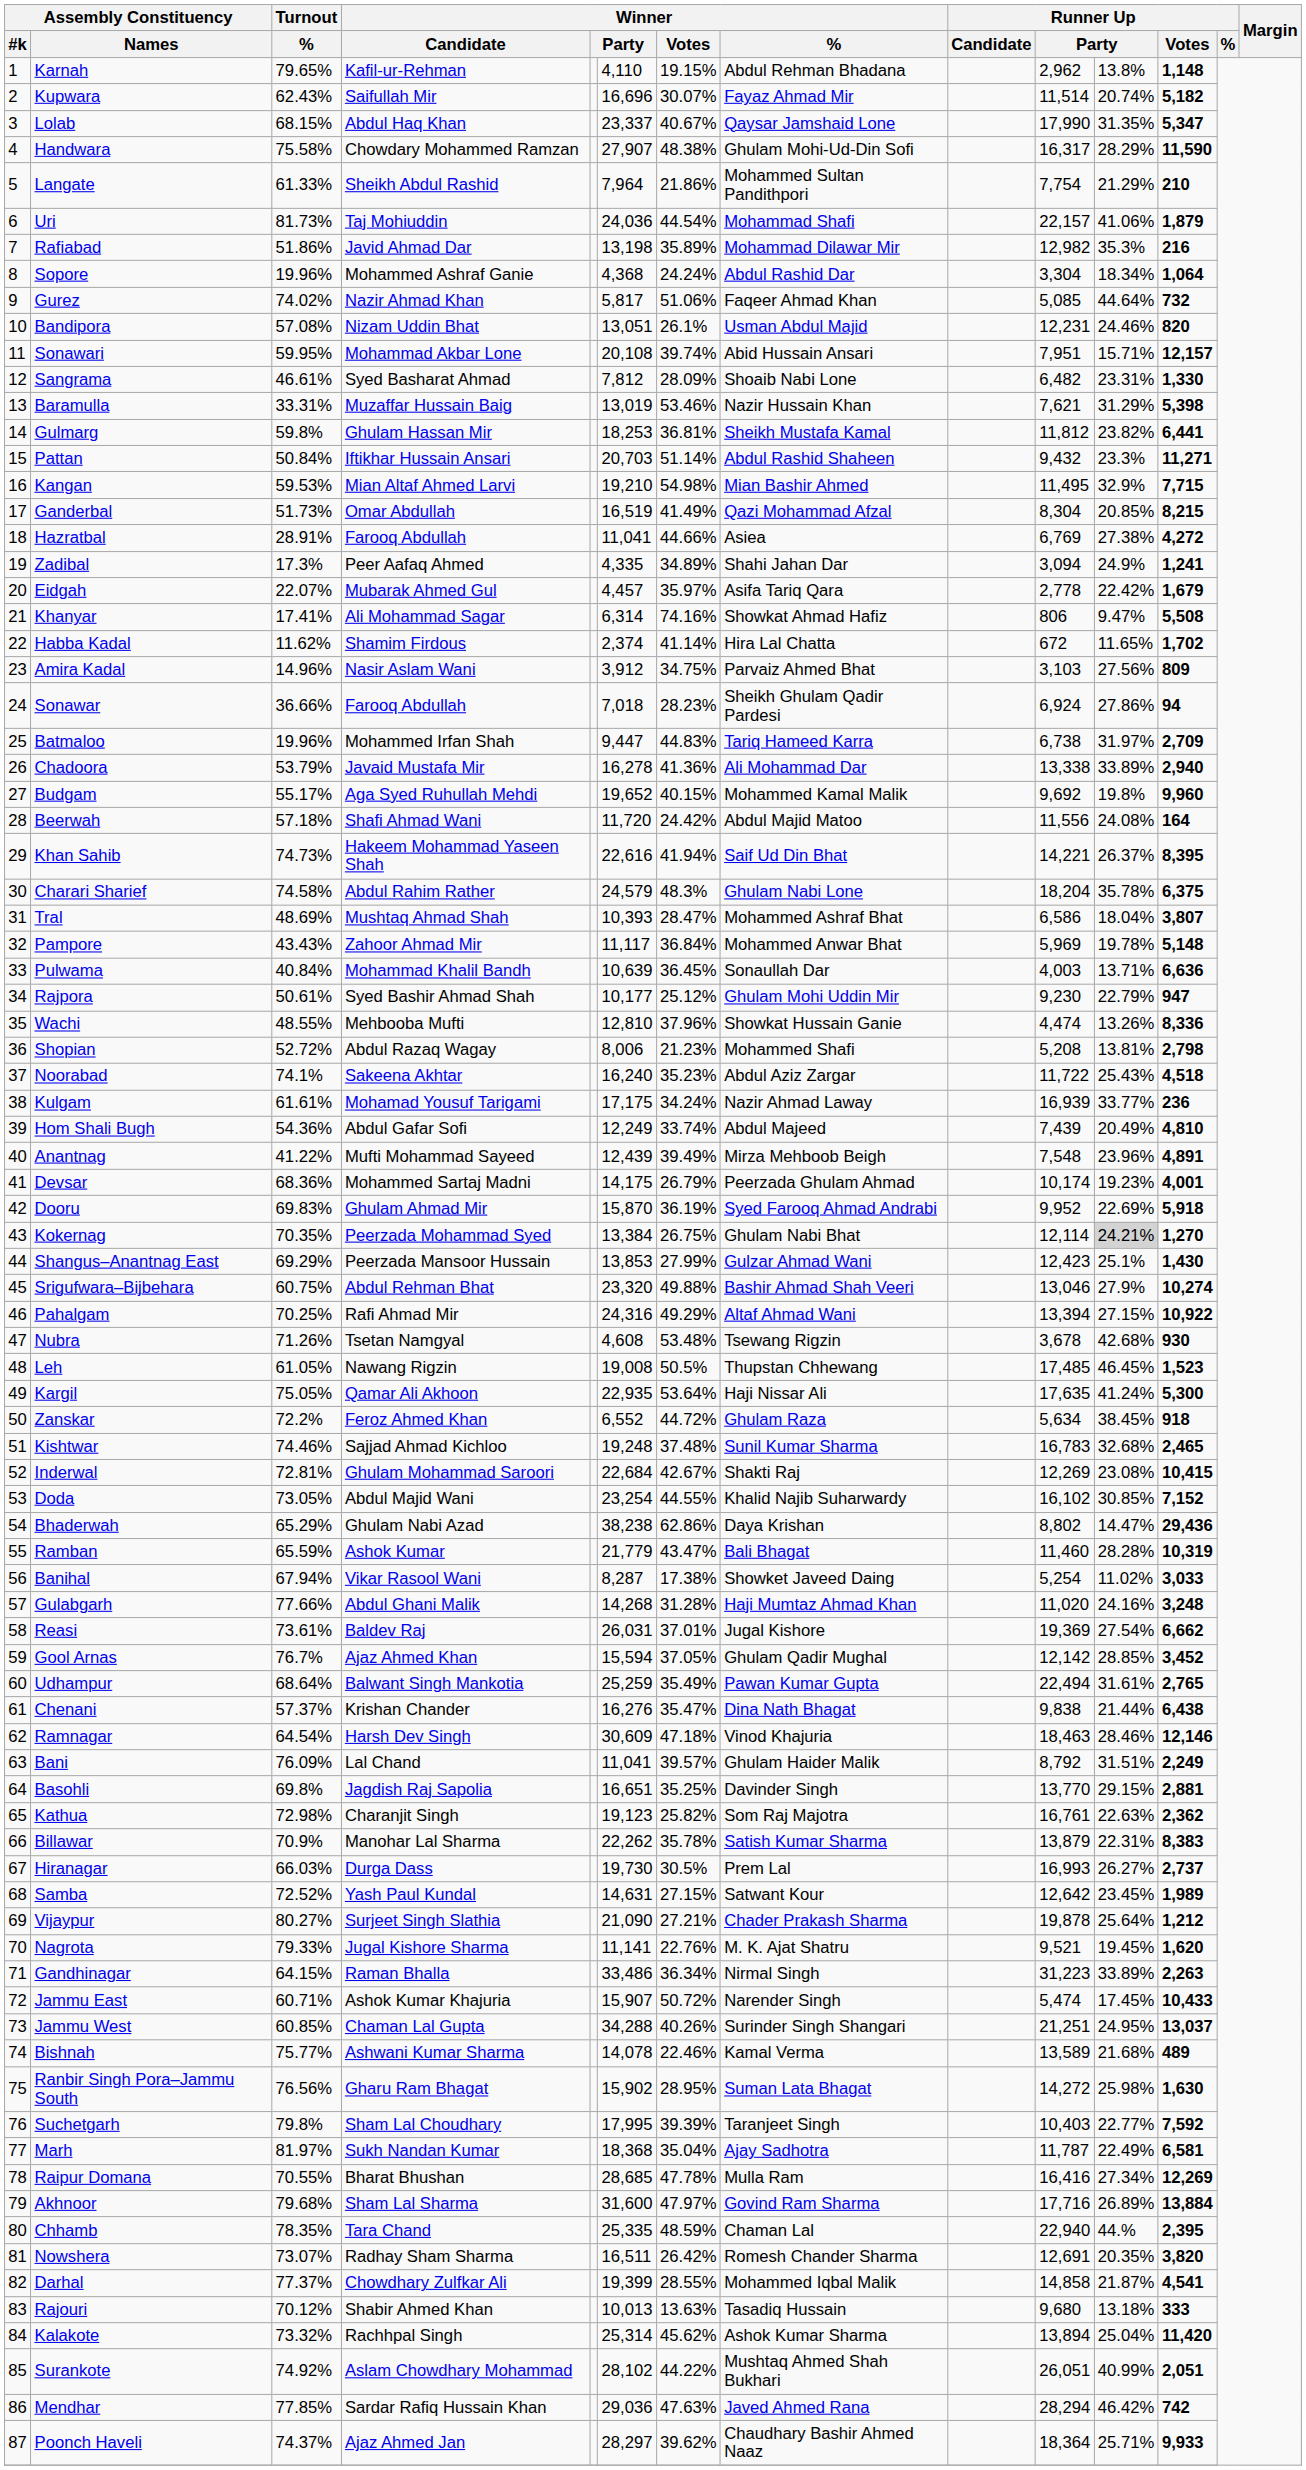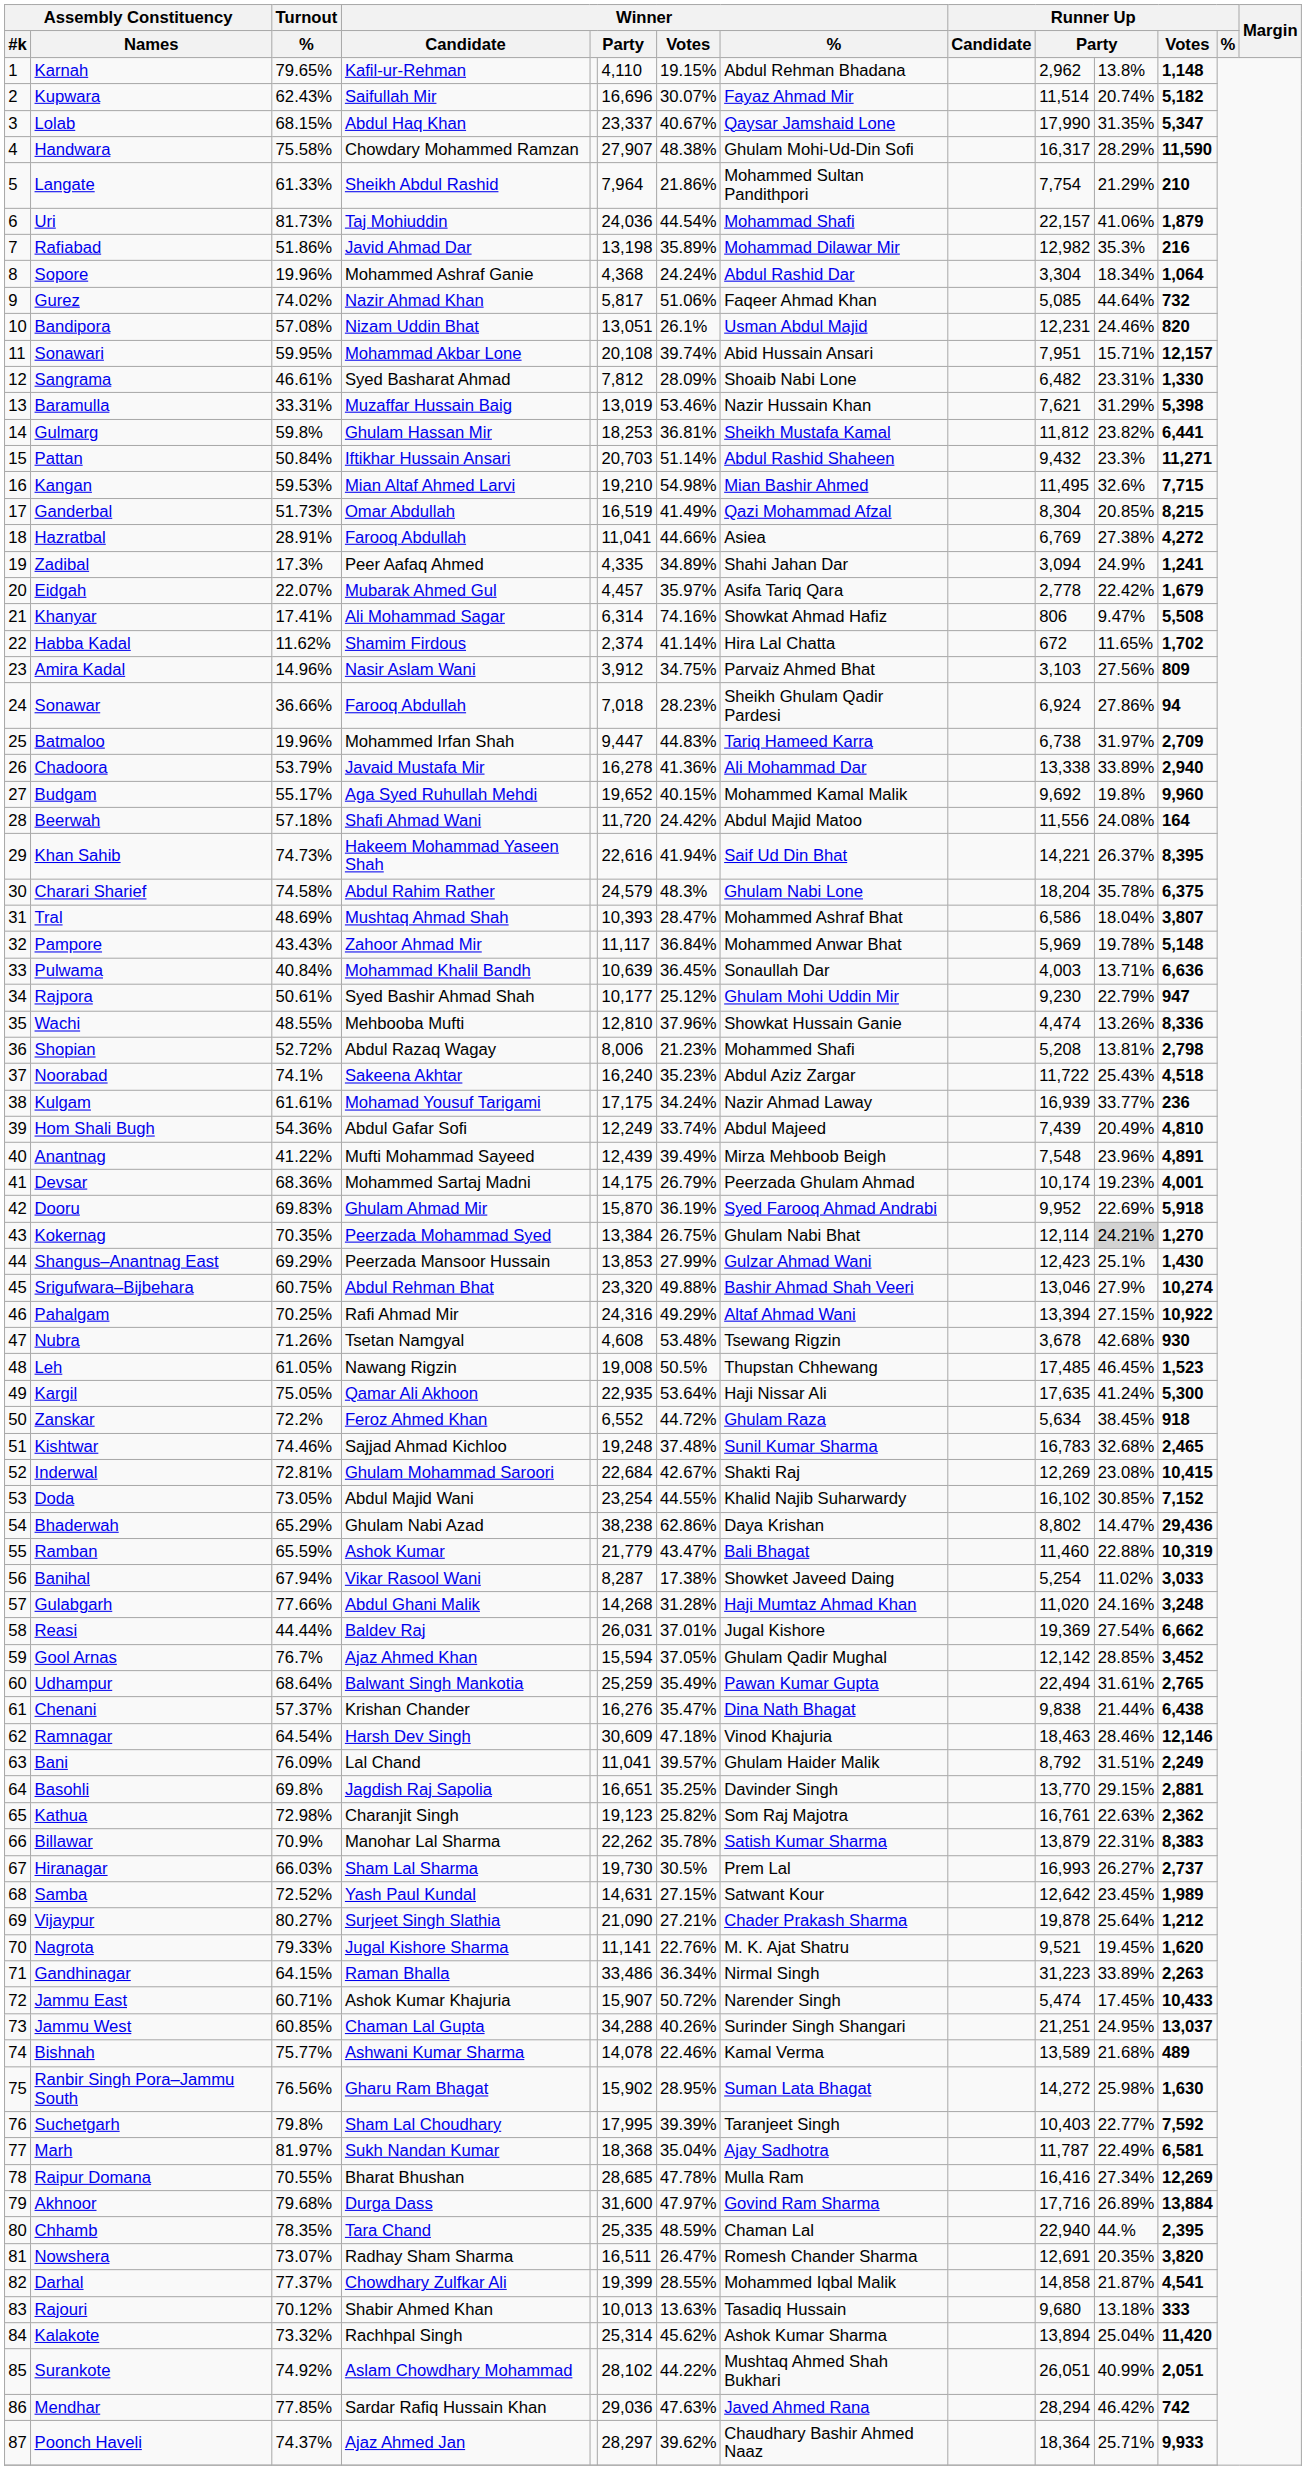(1121, 485) 32.9% -> (1121, 485) 32.6%
(1126, 1551) 28.28% -> (1126, 1551) 22.88%
(304, 1630) 73.61% -> (304, 1630) 44.44%
(389, 1868) Durga Dass -> (411, 1868) Sham Lal Sharma
(411, 2203) Sham Lal Sharma -> (389, 2203) Durga Dass
(688, 2256) 26.42% -> (688, 2256) 26.47%
